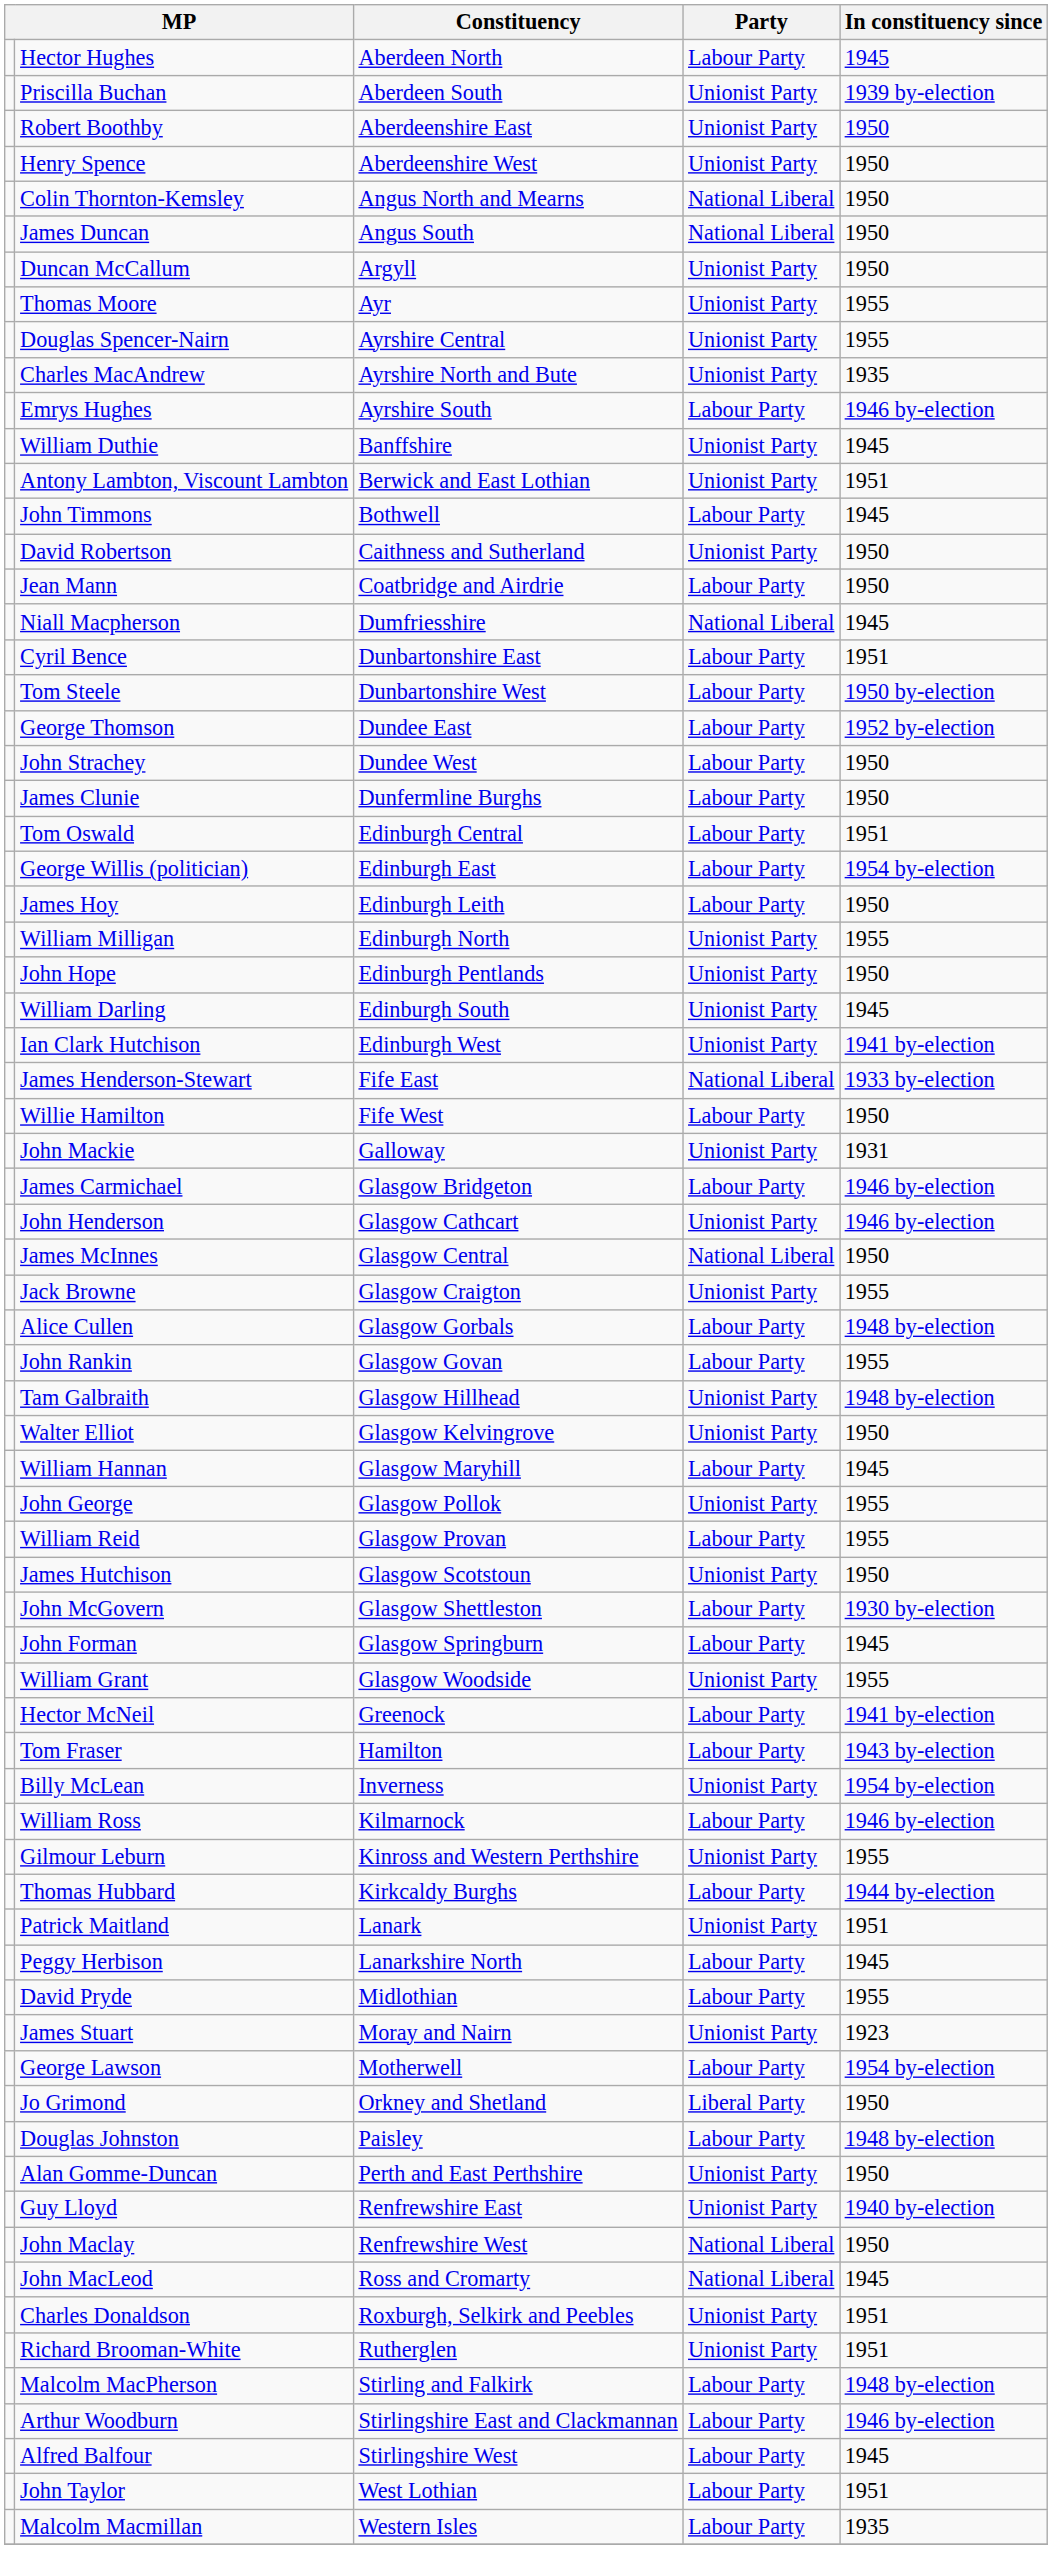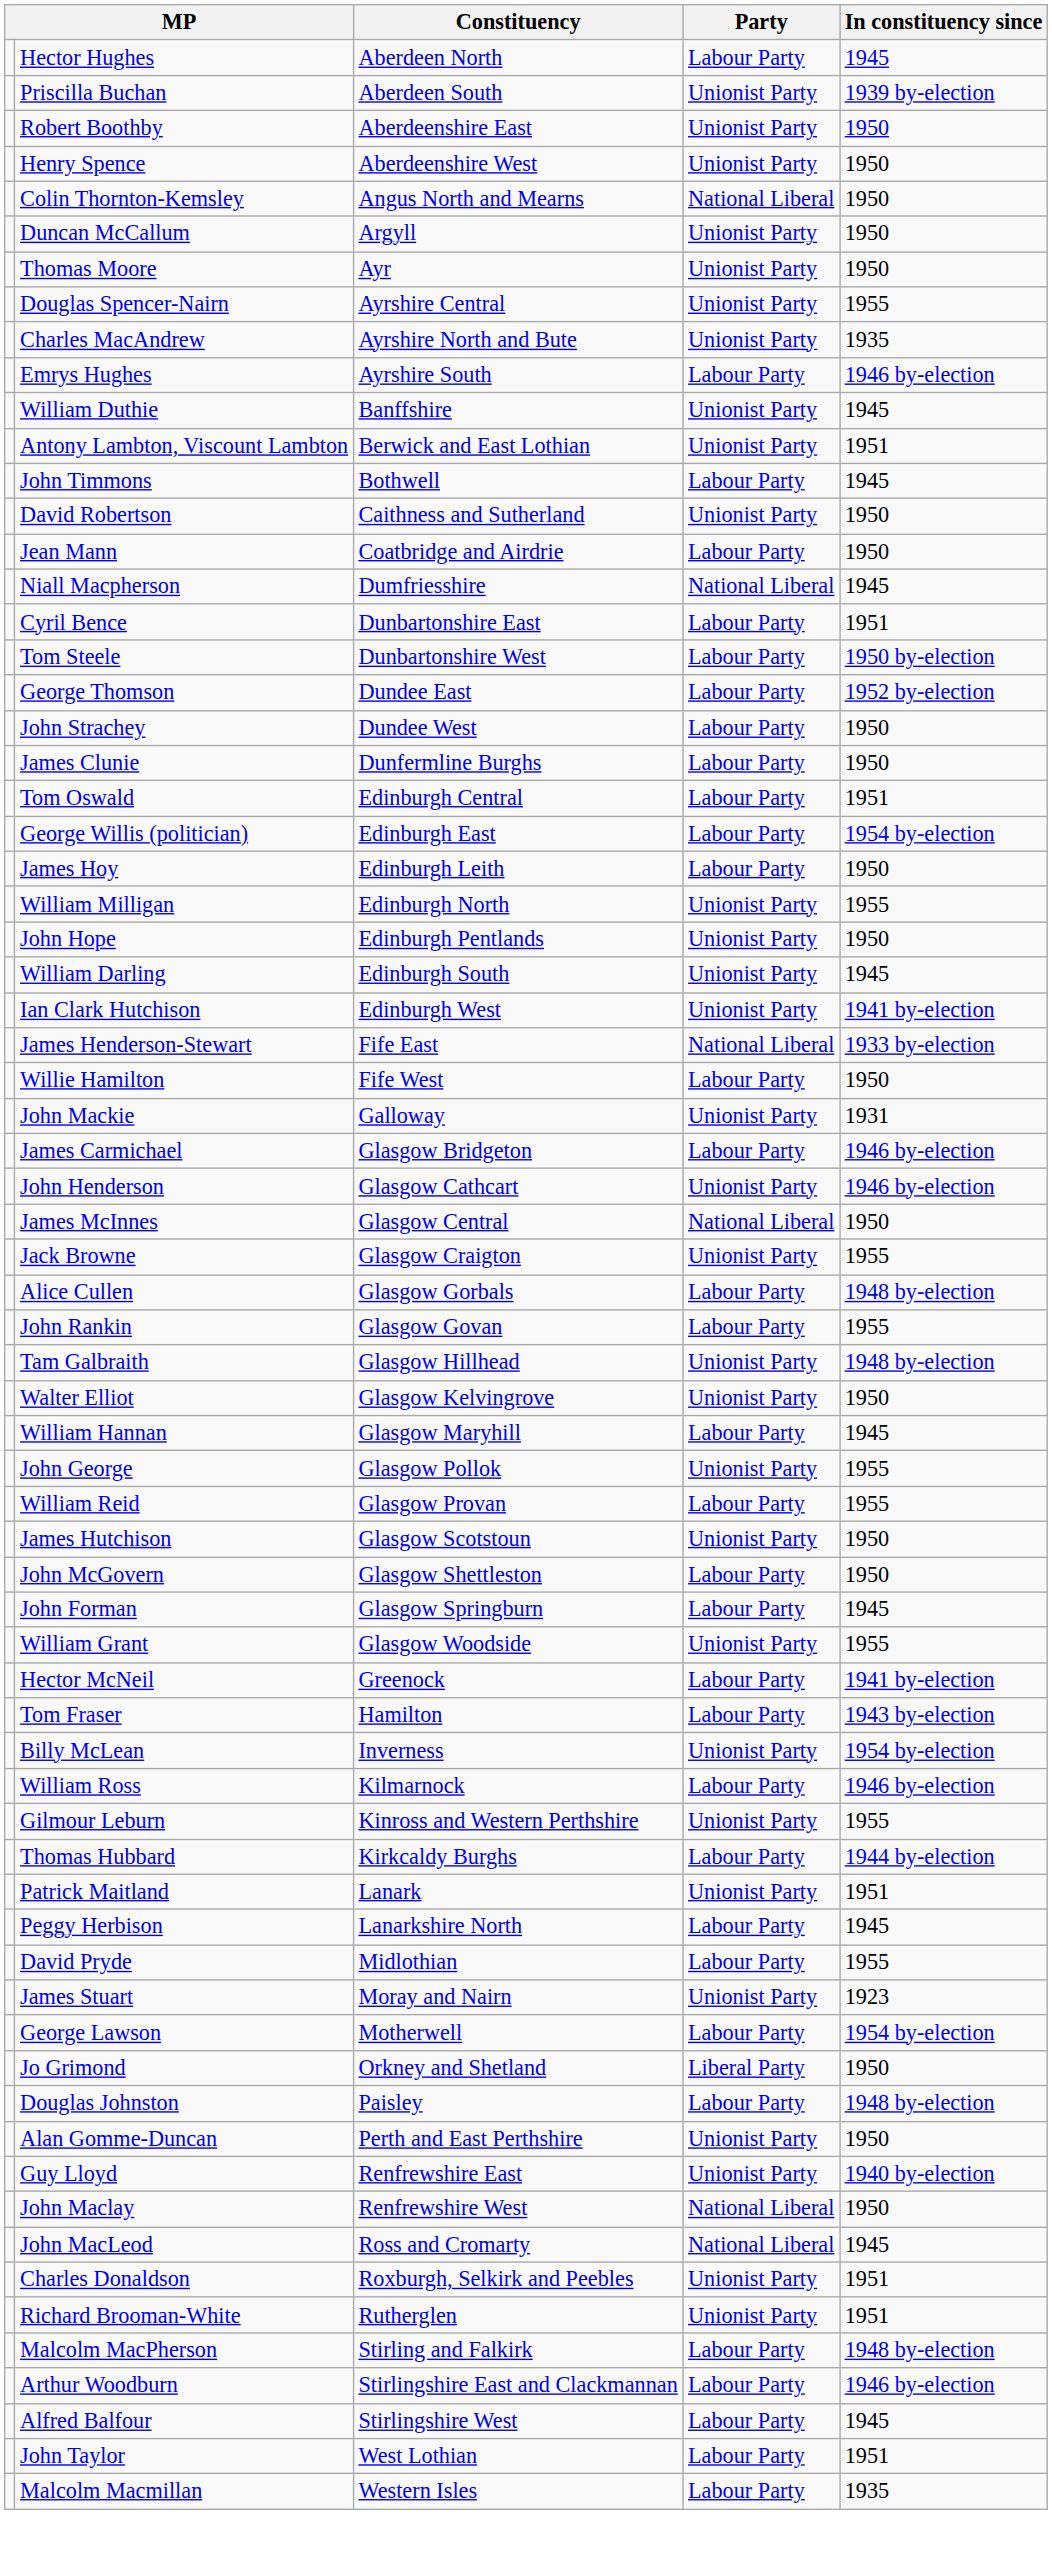- row: (85, 233)
(867, 304) 1955 -> (867, 269) 1950
(920, 1609) 1930 by-election -> (867, 1574) 1950
